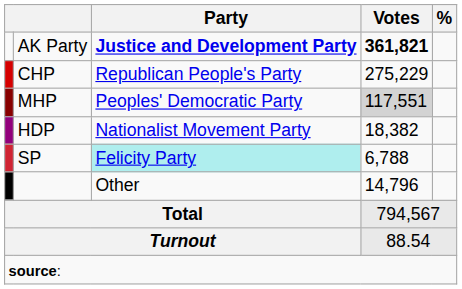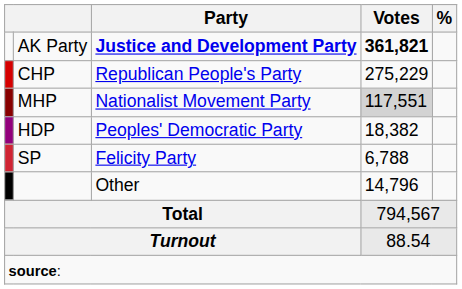(199, 102) Peoples' Democratic Party -> (203, 102) Nationalist Movement Party
(203, 130) Nationalist Movement Party -> (199, 130) Peoples' Democratic Party
(146, 158) paleturquoise background -> (146, 158) no background
